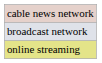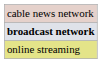(47, 31) normal -> (51, 31) bold
